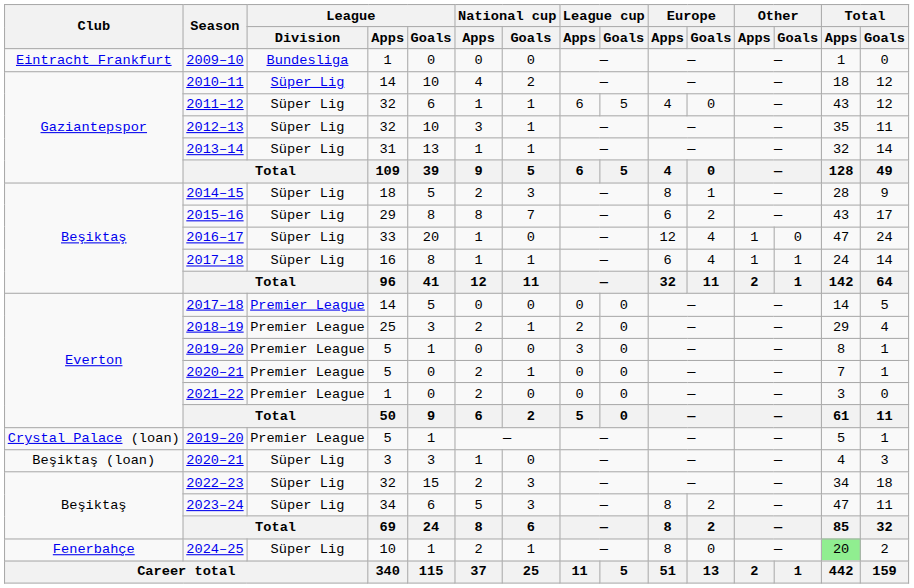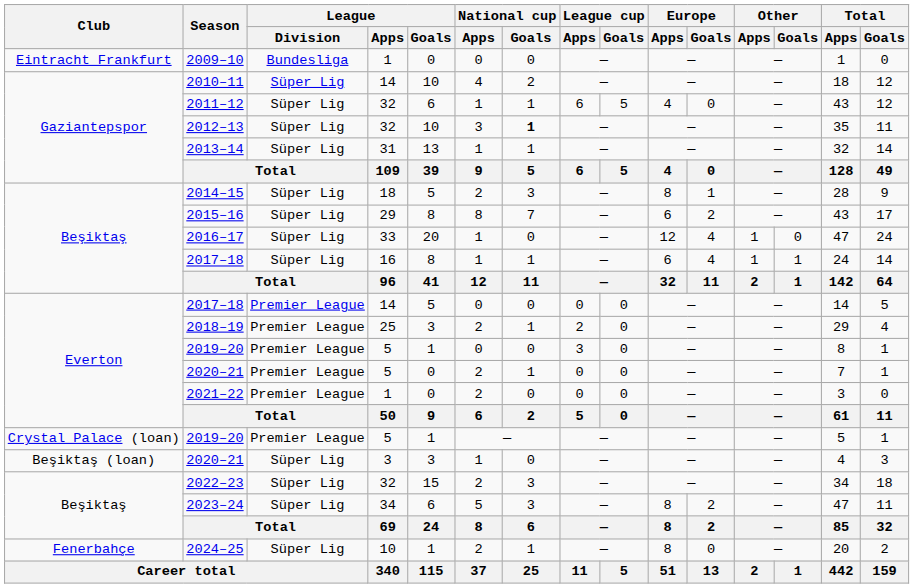(531, 127) normal -> (531, 127) bold
(841, 550) lightgreen background -> (841, 550) no background
